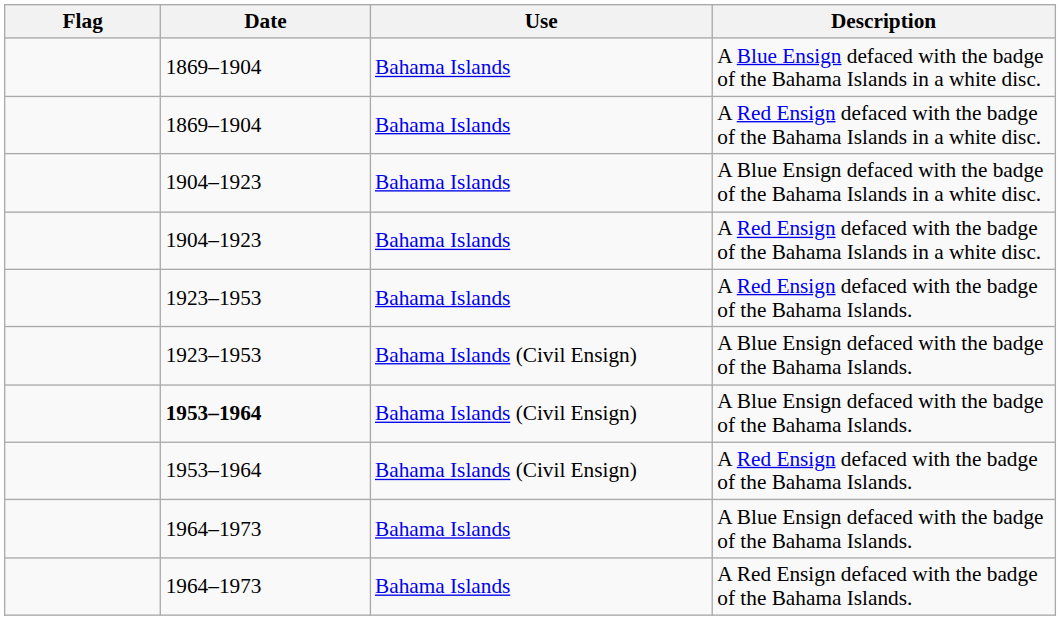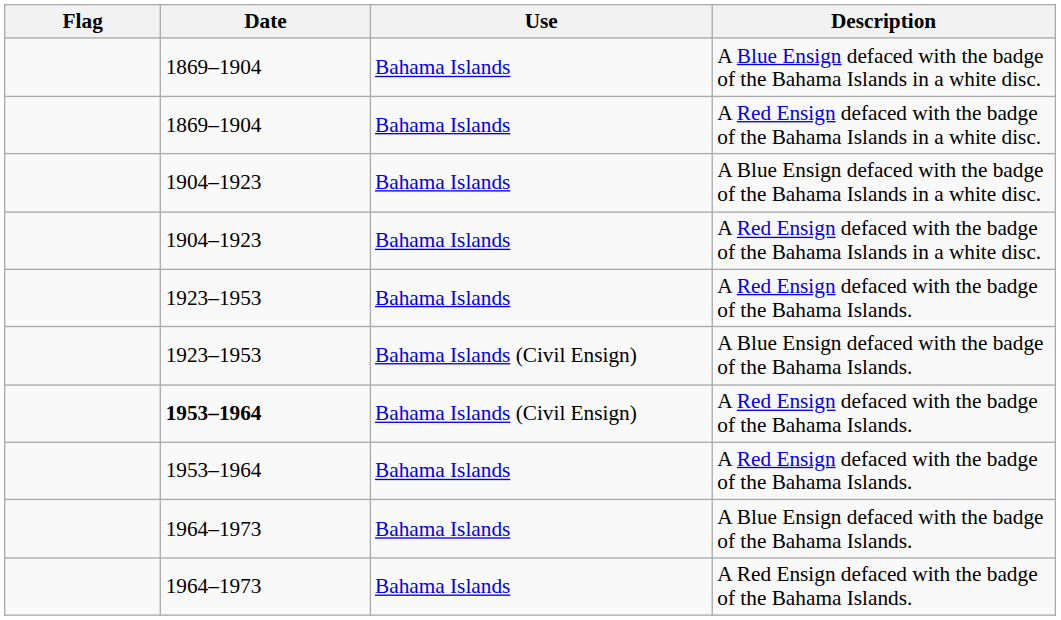(880, 413) A Blue Ensign defaced with the badge of the Bahama Islands. -> (877, 413) A Red Ensign defaced with the badge of the Bahama Islands.
(506, 470) Bahama Islands (Civil Ensign) -> (443, 470) Bahama Islands
